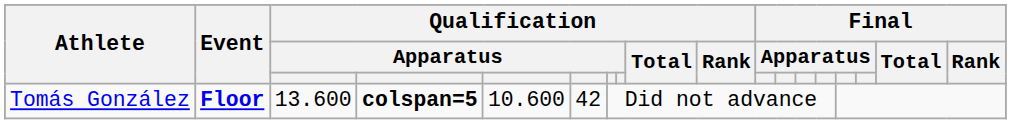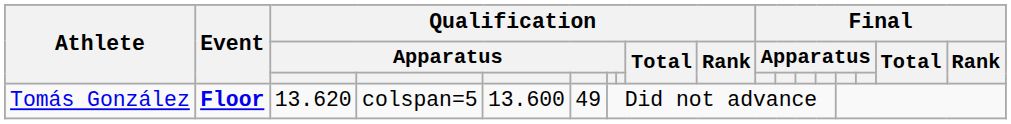(313, 100) 13.600 -> (313, 100) 13.620
(420, 100) bold -> (420, 100) normal
(526, 100) 10.600 -> (526, 100) 13.600
(588, 100) 42 -> (588, 100) 49
